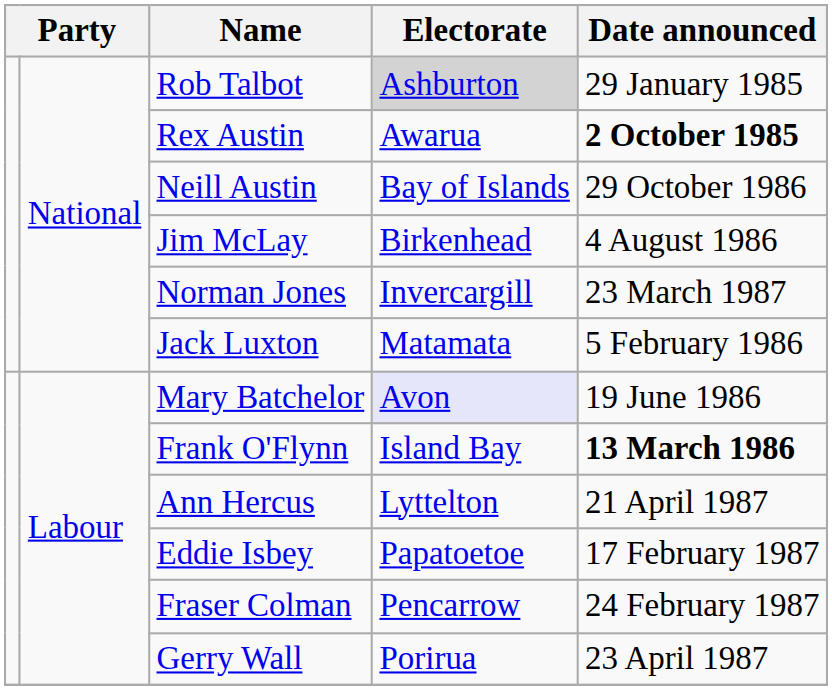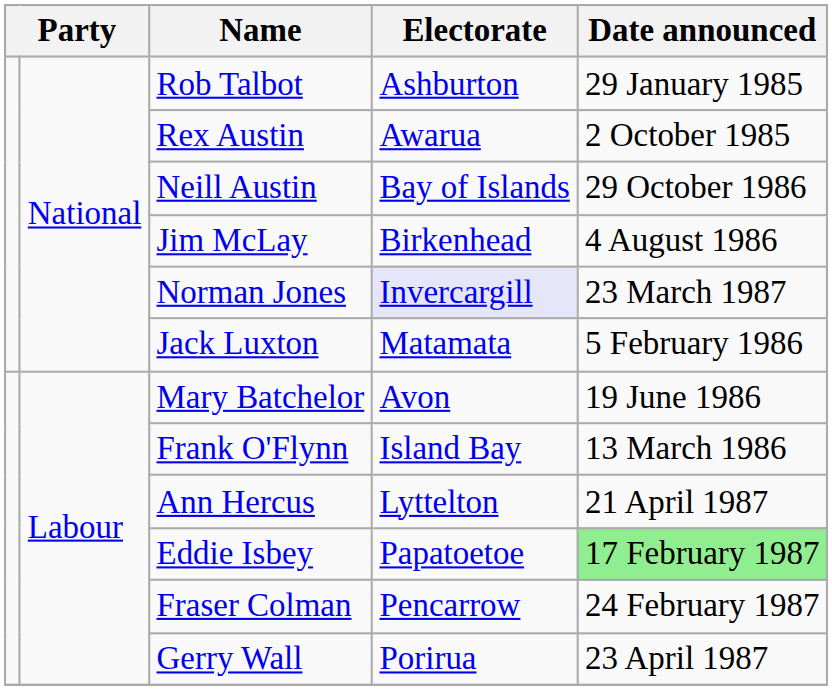(449, 82) lightgrey background -> (449, 82) no background
(692, 135) bold -> (688, 135) normal
(456, 291) no background -> (456, 291) lavender background
(415, 396) lavender background -> (415, 396) no background
(690, 448) bold -> (686, 448) normal
(702, 553) no background -> (702, 553) lightgreen background
